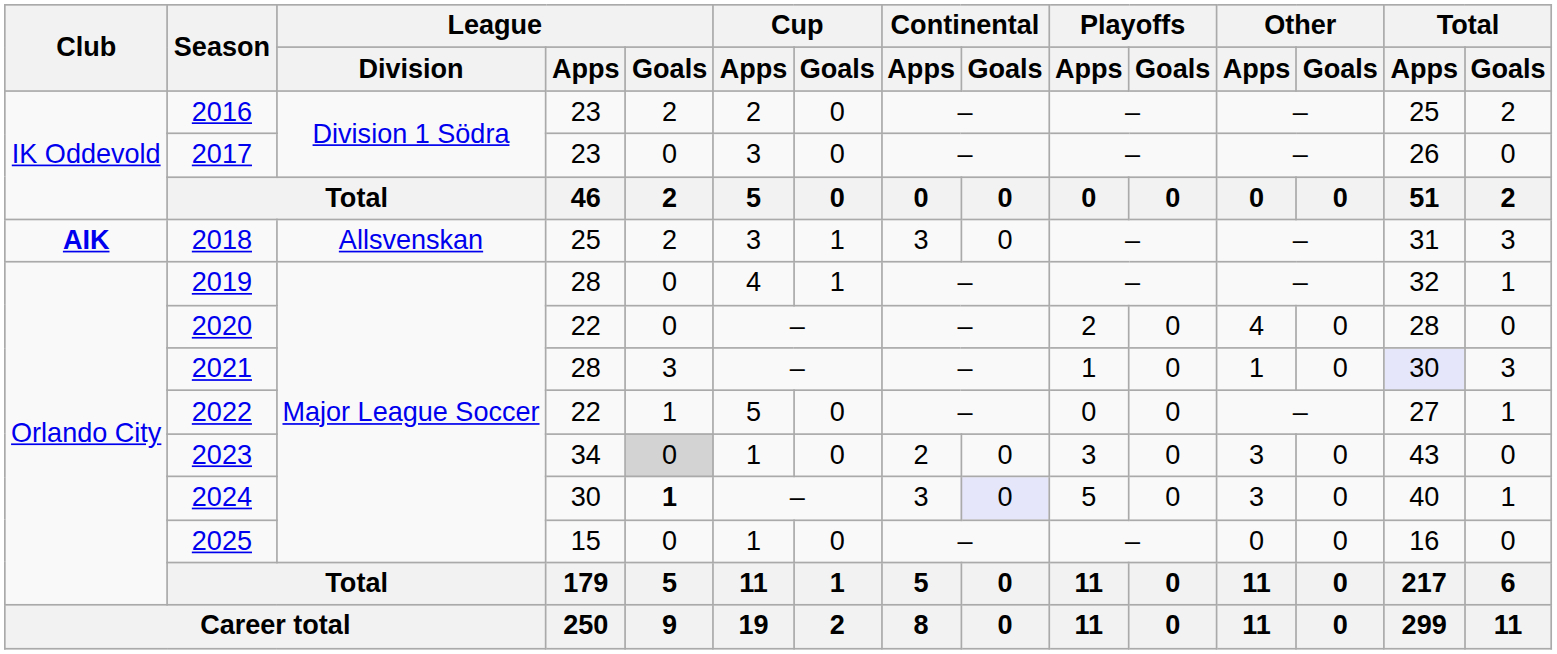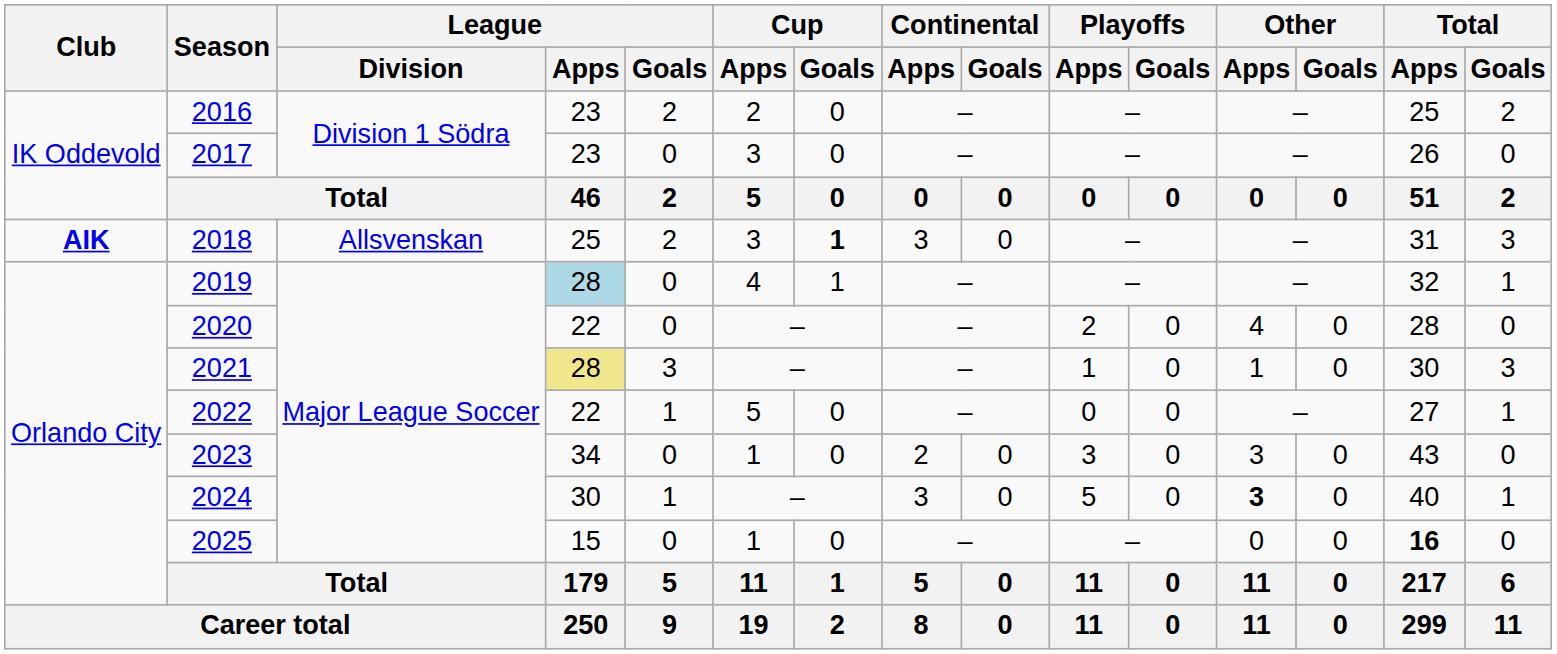(837, 240) normal -> (837, 240) bold
(586, 283) no background -> (586, 283) lightblue background
(586, 369) no background -> (586, 369) khaki background
(1424, 369) lavender background -> (1424, 369) no background
(670, 454) lightgrey background -> (670, 454) no background
(670, 497) bold -> (670, 497) normal
(1005, 497) lavender background -> (1005, 497) no background
(1257, 497) normal -> (1257, 497) bold
(1424, 540) normal -> (1424, 540) bold
